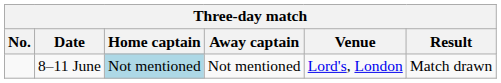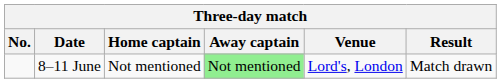(154, 66) lightblue background -> (154, 66) no background
(254, 66) no background -> (254, 66) lightgreen background
